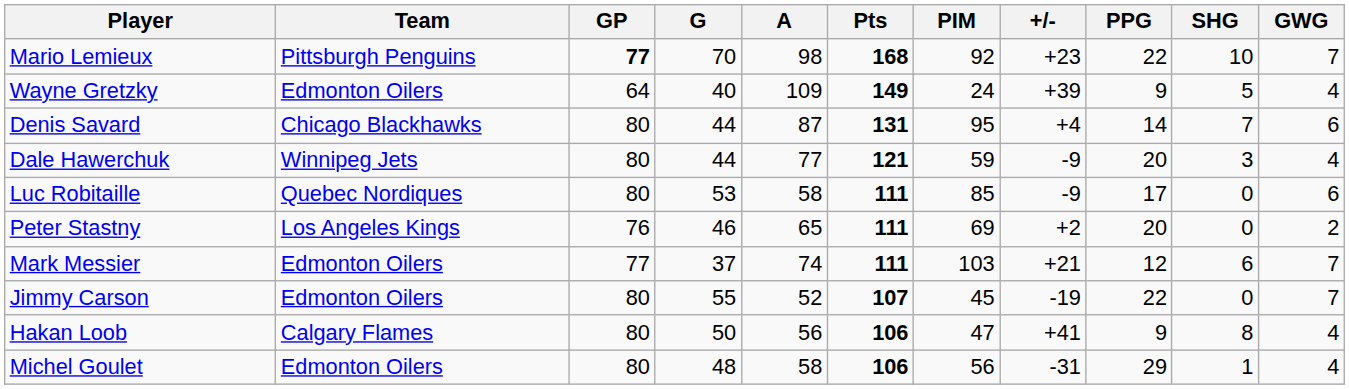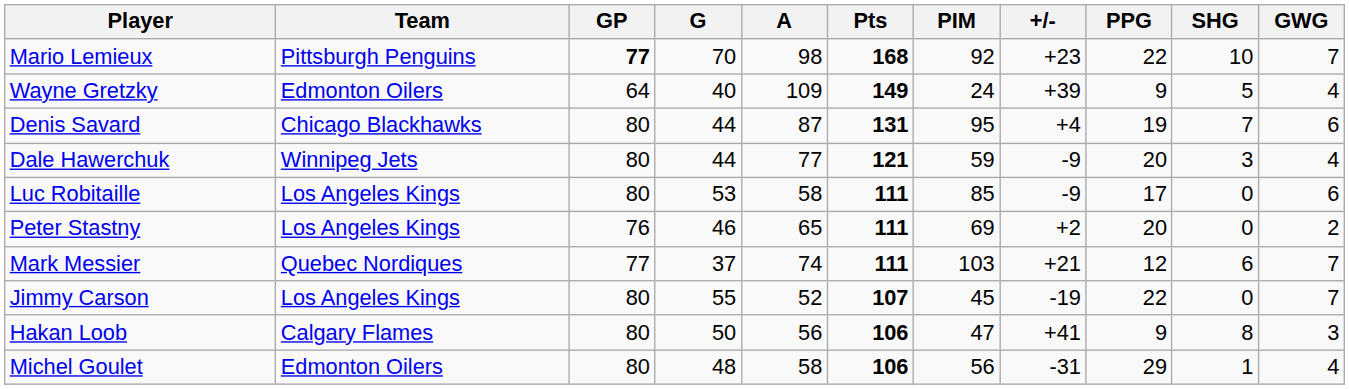(1155, 125) 14 -> (1155, 125) 19
(372, 194) Quebec Nordiques -> (370, 194) Los Angeles Kings
(362, 263) Edmonton Oilers -> (372, 263) Quebec Nordiques
(362, 297) Edmonton Oilers -> (370, 297) Los Angeles Kings
(1333, 332) 4 -> (1333, 332) 3
